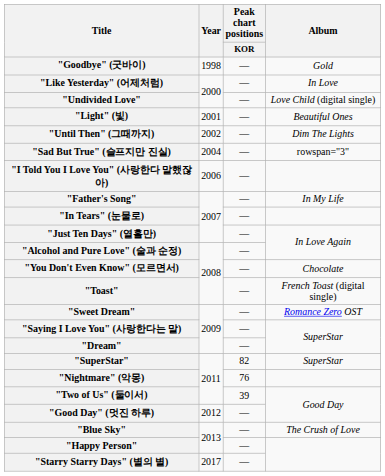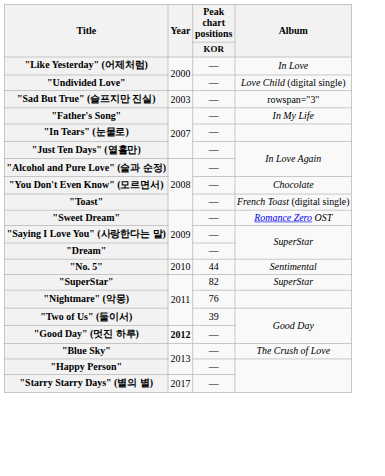- row: (102, 65)
- row: (102, 116)
- row: (102, 134)
(211, 152) 2004 -> (180, 99) 2003
- row: (102, 175)
+ row: (86, 266)
(211, 413) normal -> (180, 334) bold
